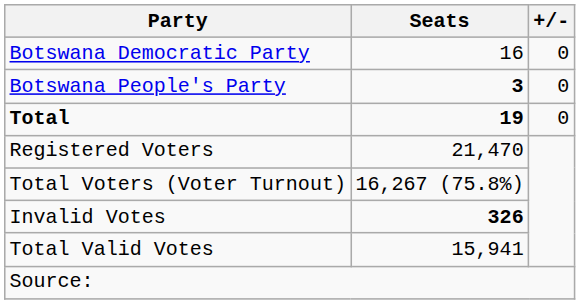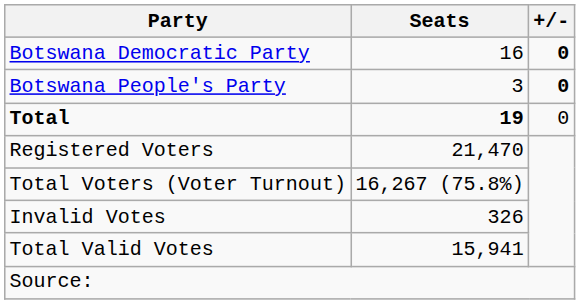(563, 54) normal -> (563, 54) bold
(518, 86) bold -> (518, 86) normal
(563, 86) normal -> (563, 86) bold
(506, 217) bold -> (506, 217) normal
